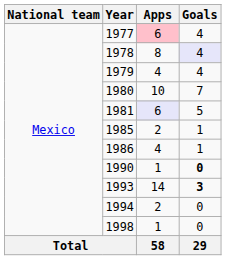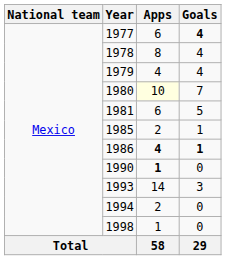(158, 33) pink background -> (158, 33) no background
(200, 33) normal -> (200, 33) bold
(200, 53) lavender background -> (200, 53) no background
(158, 91) no background -> (158, 91) lightyellow background
(158, 110) lavender background -> (158, 110) no background
(158, 149) normal -> (158, 149) bold
(200, 149) normal -> (200, 149) bold
(158, 168) normal -> (158, 168) bold
(200, 168) bold -> (200, 168) normal
(200, 188) bold -> (200, 188) normal
